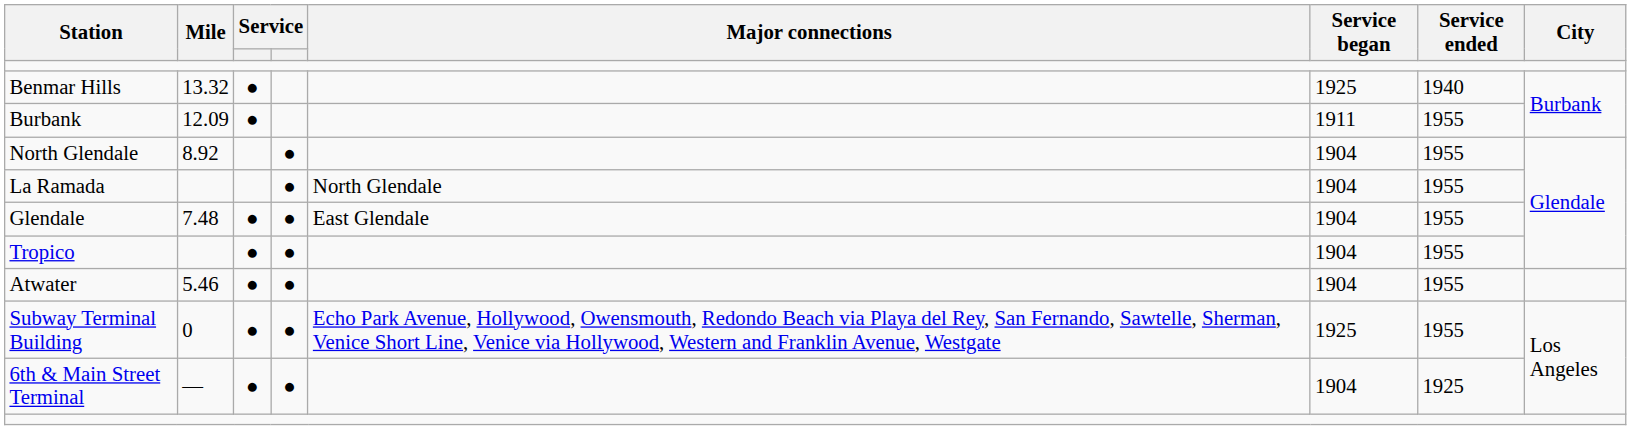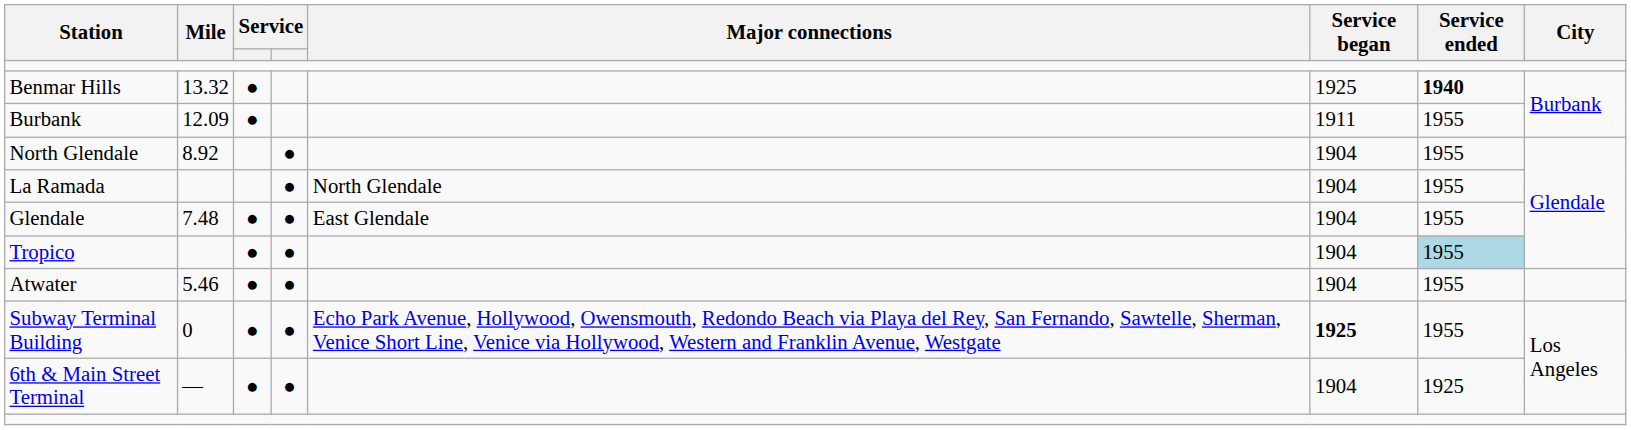(1443, 86) normal -> (1443, 86) bold
(1443, 251) no background -> (1443, 251) lightblue background
(1336, 329) normal -> (1336, 329) bold
